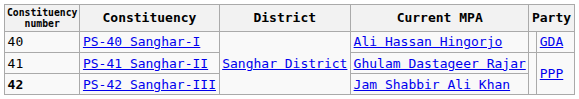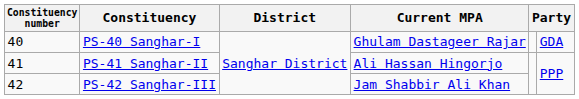(428, 42) Ali Hassan Hingorjo -> (440, 42) Ghulam Dastageer Rajar
(440, 63) Ghulam Dastageer Rajar -> (428, 63) Ali Hassan Hingorjo
(15, 84) bold -> (15, 84) normal
